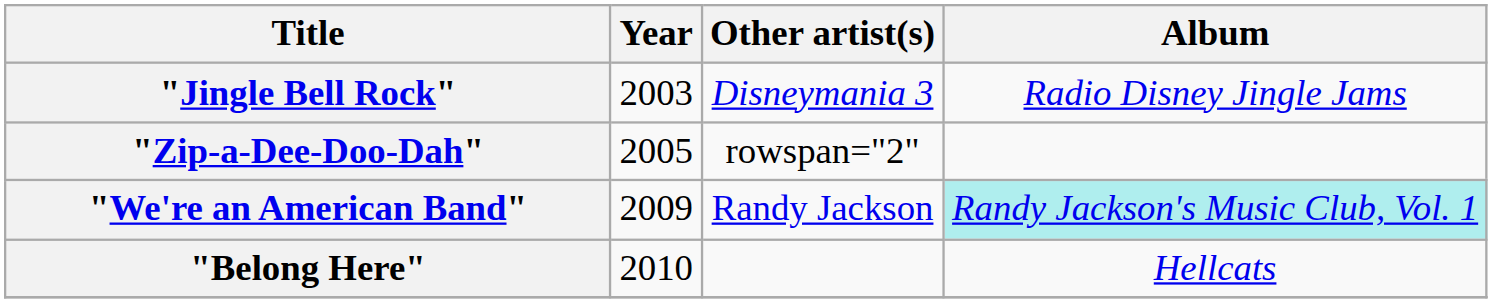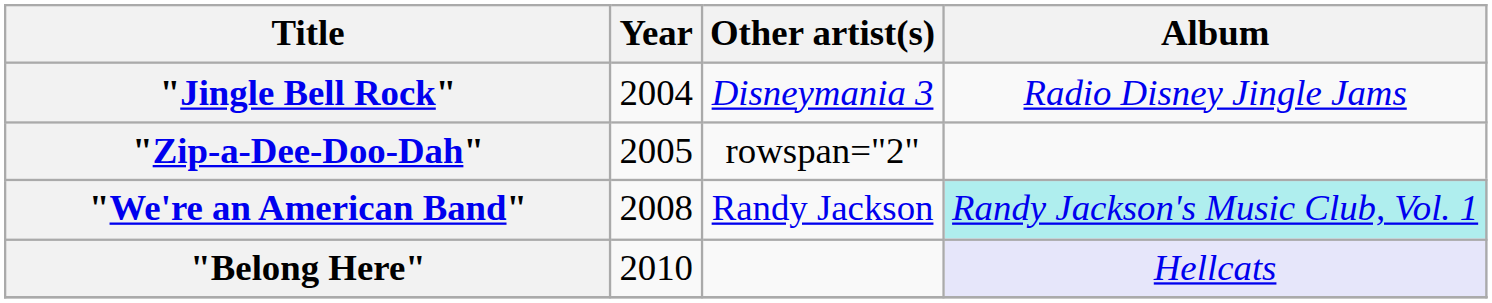(656, 92) 2003 -> (656, 92) 2004
(656, 208) 2009 -> (656, 208) 2008
(1215, 267) no background -> (1215, 267) lavender background
